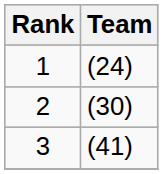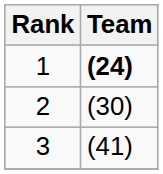(110, 65) normal -> (110, 65) bold
